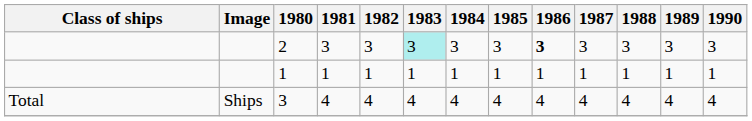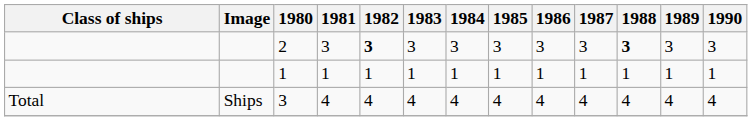(368, 45) normal -> (368, 45) bold
(411, 45) paleturquoise background -> (411, 45) no background
(540, 45) bold -> (540, 45) normal
(626, 45) normal -> (626, 45) bold
